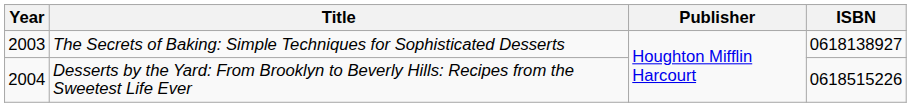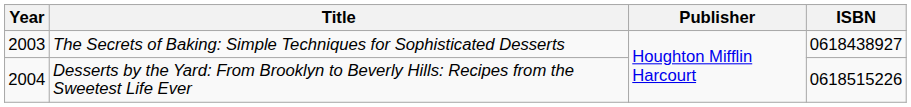(856, 44) 0618138927 -> (856, 44) 0618438927
